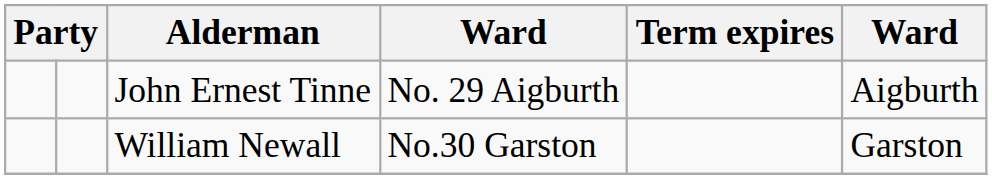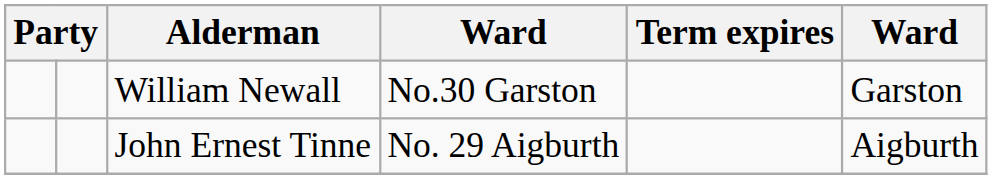rows swapped: (243, 88) <-> (228, 145)
